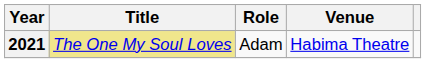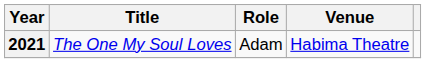(142, 44) khaki background -> (142, 44) no background
